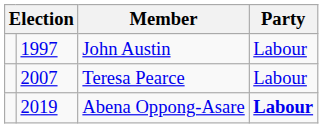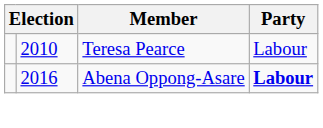- row: (126, 48)
(39, 78) 2007 -> (39, 48) 2010
(39, 107) 2019 -> (39, 78) 2016
